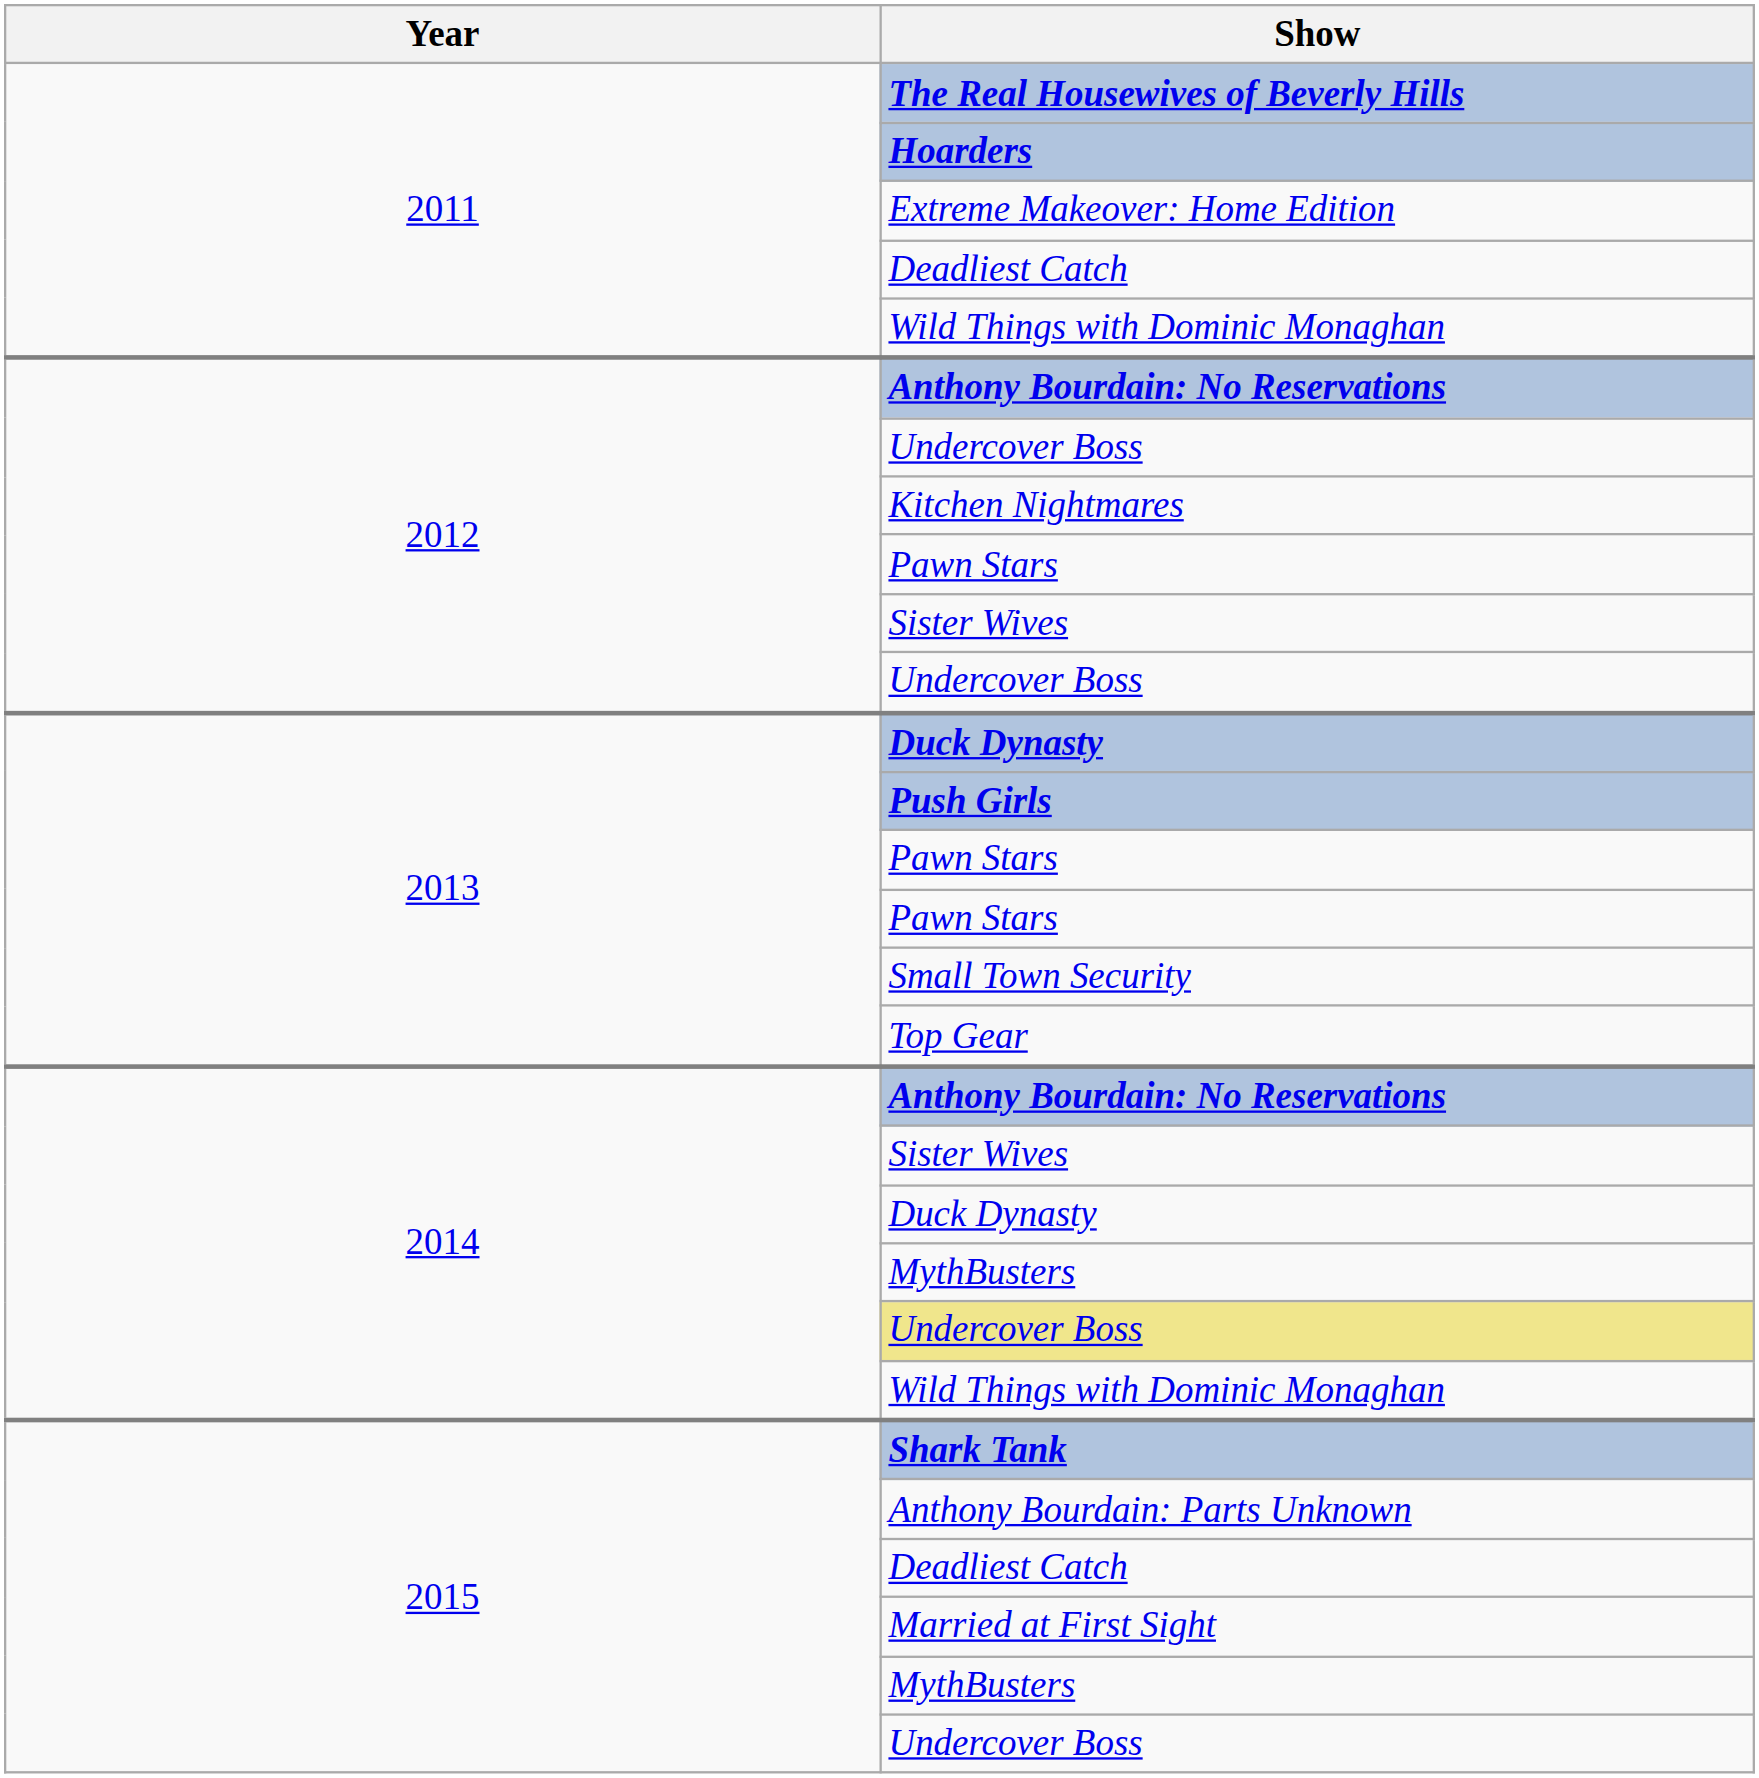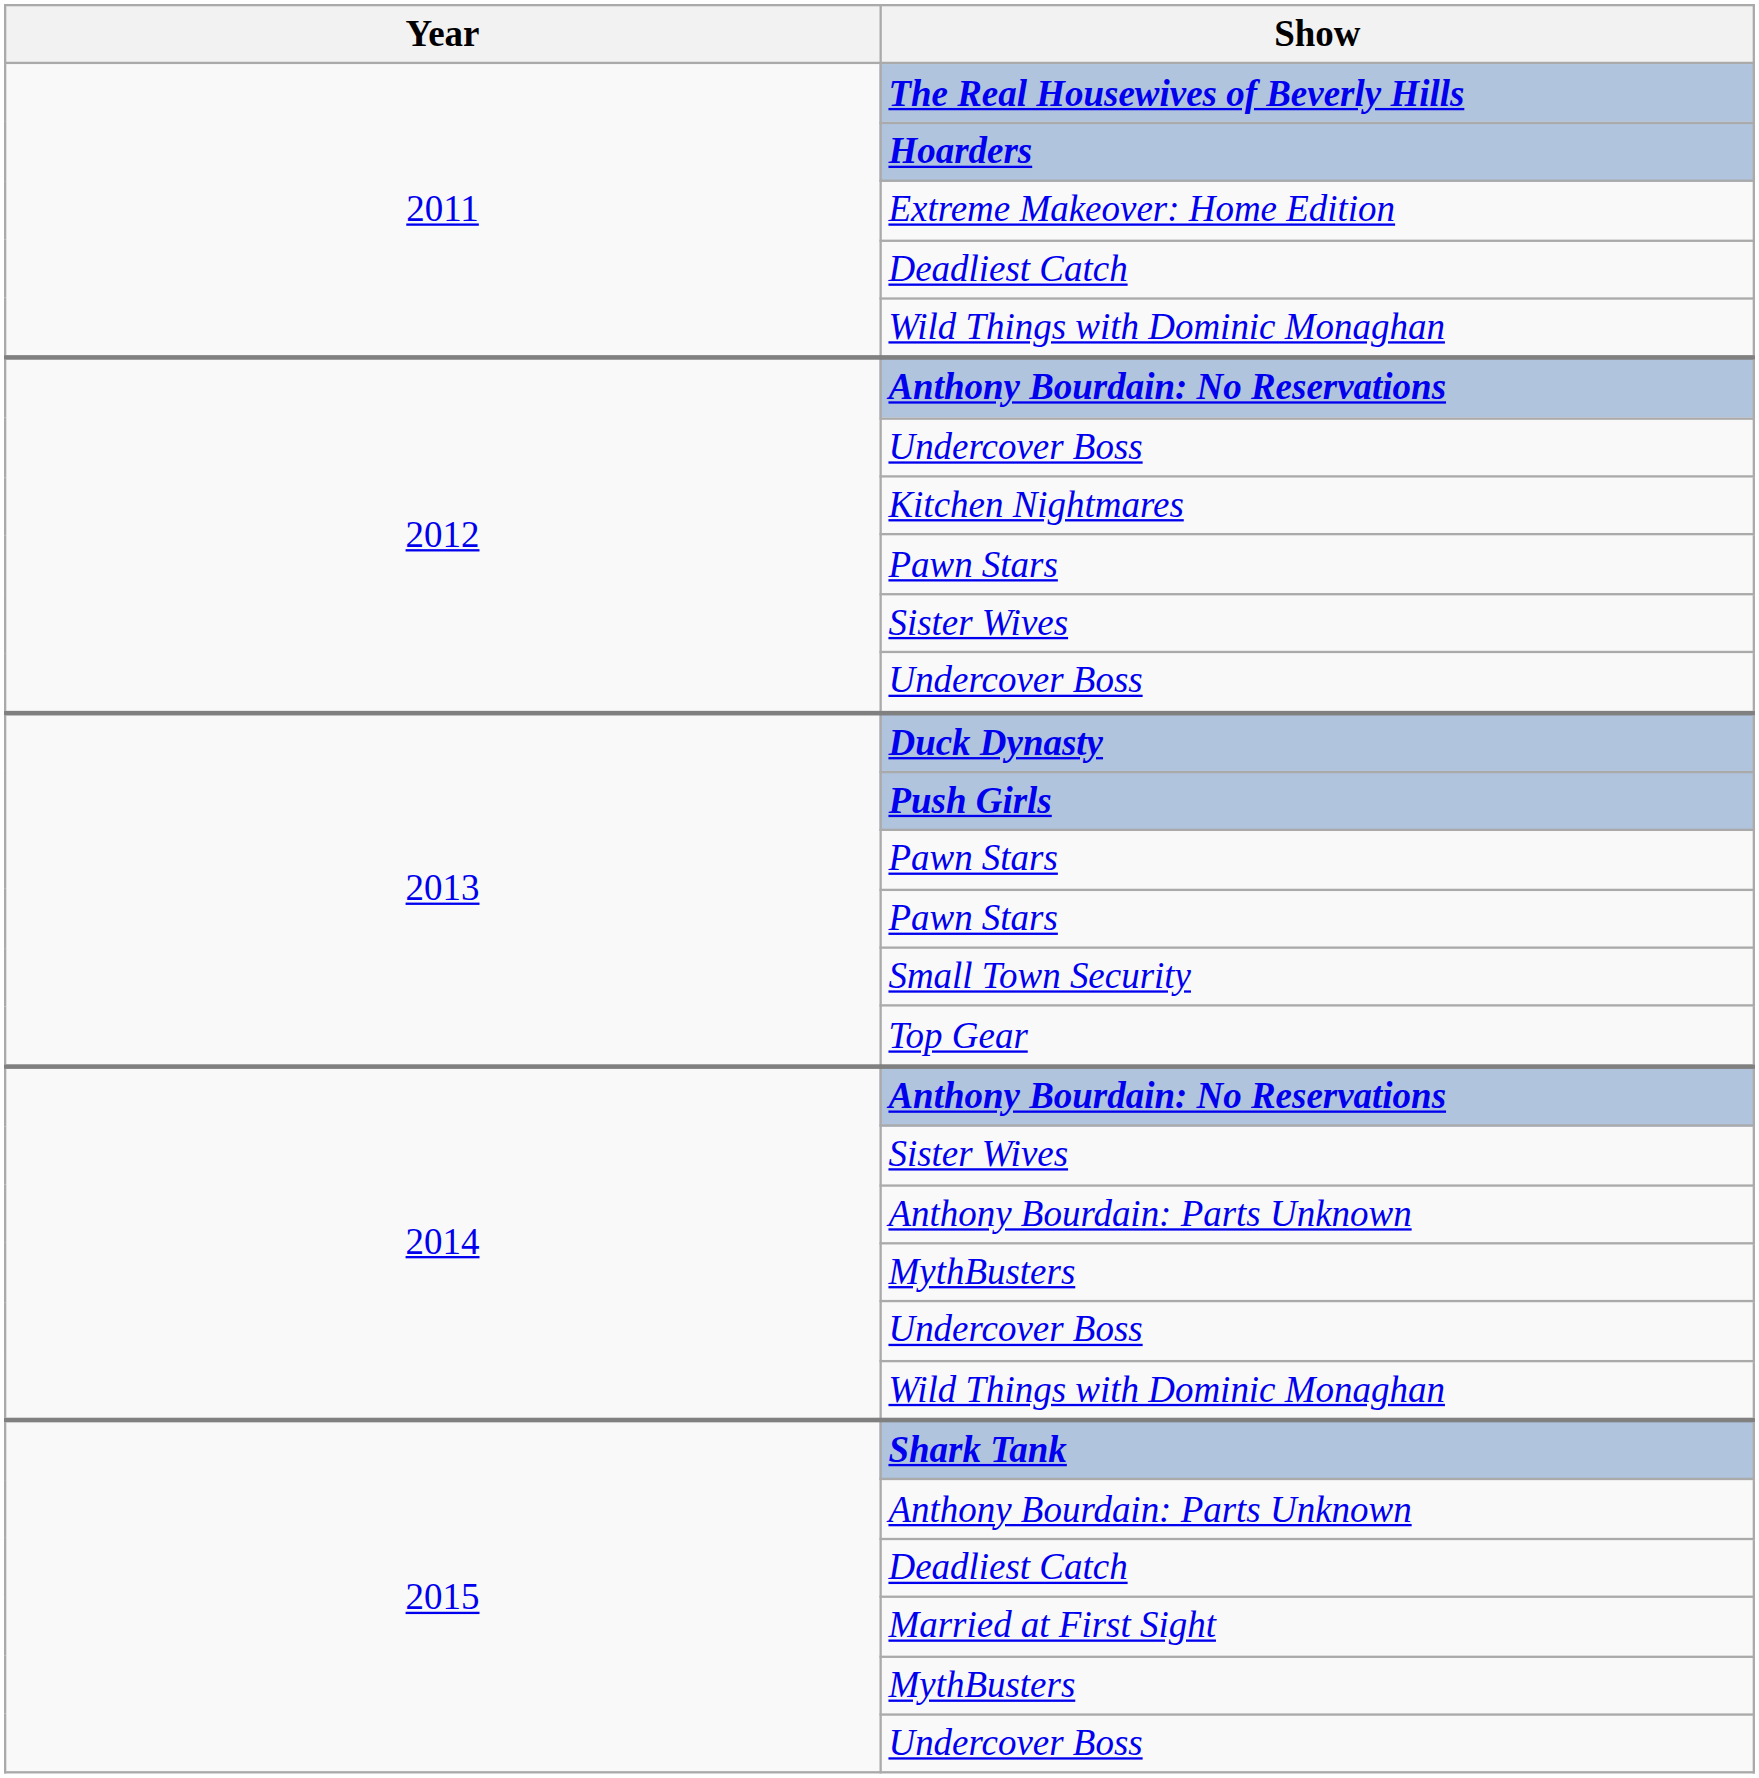(993, 1213) Duck Dynasty -> (1150, 1213) Anthony Bourdain: Parts Unknown
(1016, 1330) khaki background -> (1016, 1330) no background
